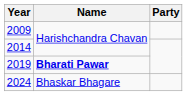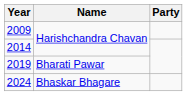(72, 64) bold -> (70, 64) normal
